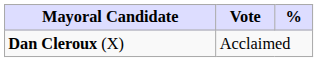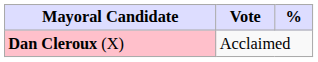(66, 43) no background -> (66, 43) pink background
